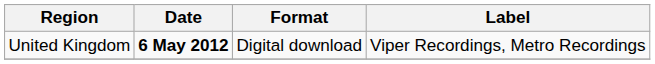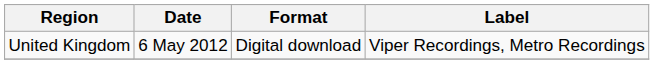(183, 45) bold -> (183, 45) normal
